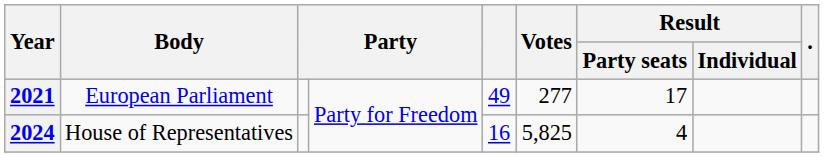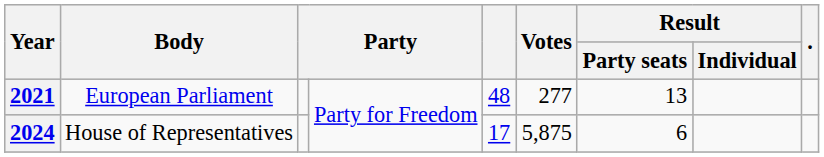(499, 96) 49 -> (499, 96) 48
(676, 96) 17 -> (676, 96) 13
(499, 133) 16 -> (499, 133) 17
(547, 133) 5,825 -> (547, 133) 5,875
(682, 133) 4 -> (682, 133) 6
